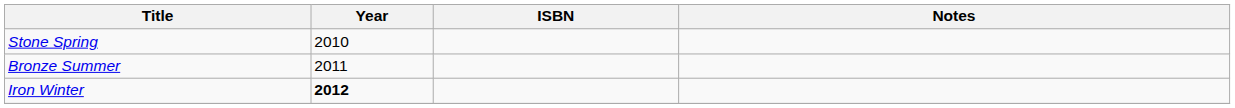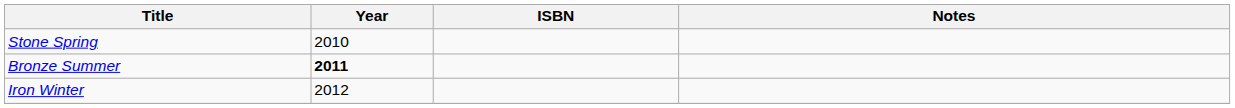(331, 66) normal -> (331, 66) bold
(332, 90) bold -> (332, 90) normal
